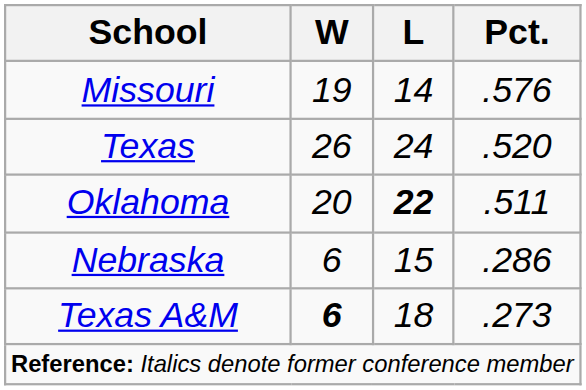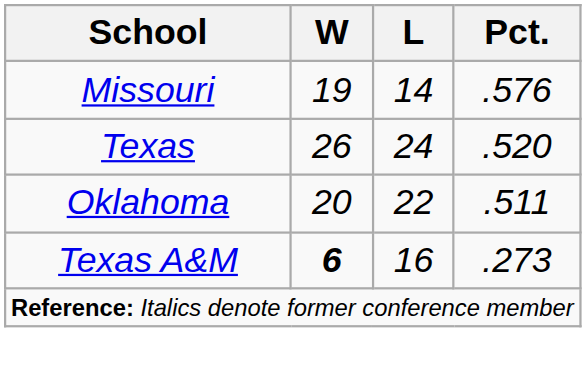(414, 202) bold -> (414, 202) normal
- row: (148, 259)
(414, 315) 18 -> (414, 259) 16
